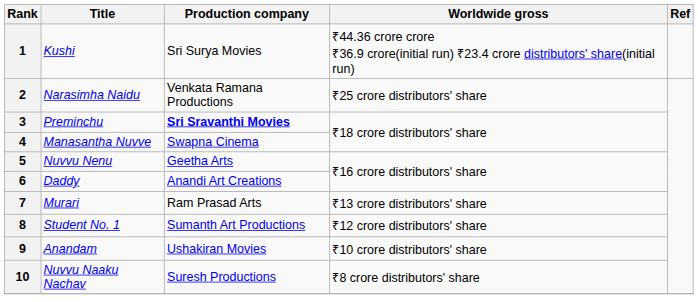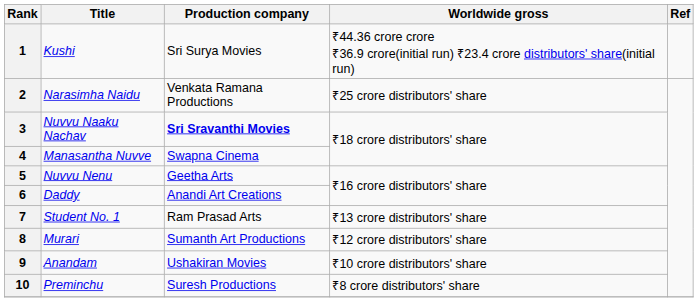(73, 122) Preminchu -> (81, 129) Nuvvu Naaku Nachav
(61, 202) Murari -> (82, 216) Student No. 1
(82, 225) Student No. 1 -> (61, 239) Murari
(81, 277) Nuvvu Naaku Nachav -> (73, 285) Preminchu
